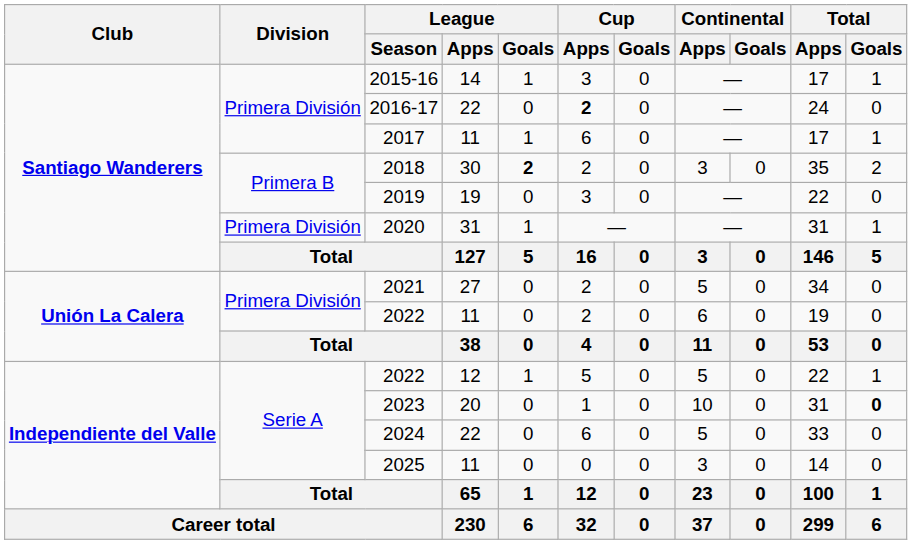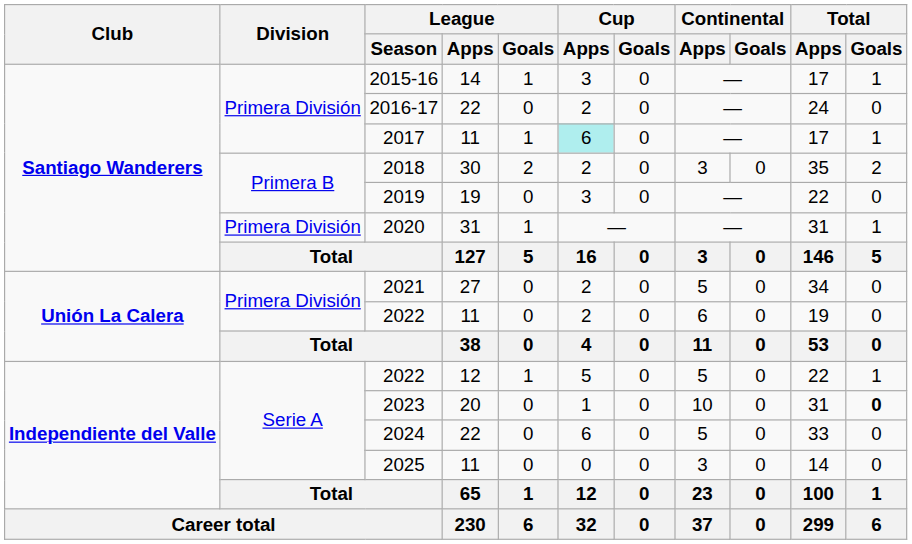(586, 108) bold -> (586, 108) normal
(586, 138) no background -> (586, 138) paleturquoise background
(528, 167) bold -> (528, 167) normal
